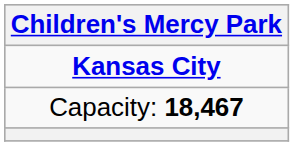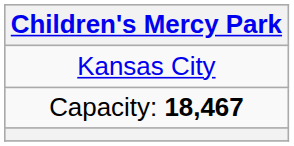(146, 66) bold -> (146, 66) normal
